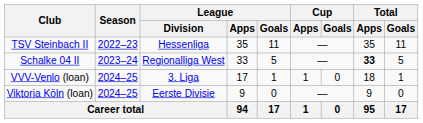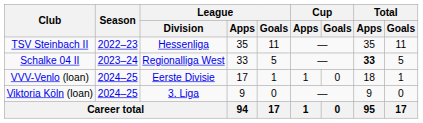(183, 77) 3. Liga -> (183, 77) Eerste Divisie
(183, 93) Eerste Divisie -> (183, 93) 3. Liga
